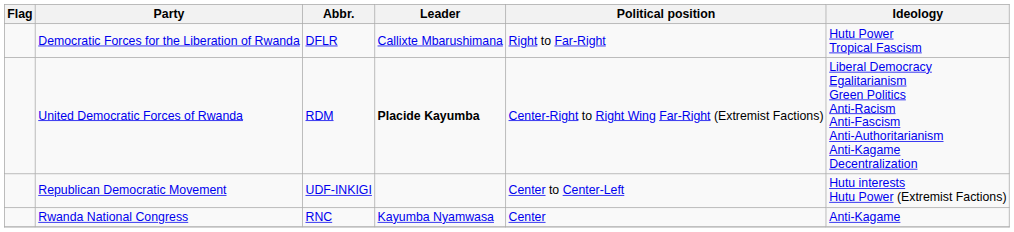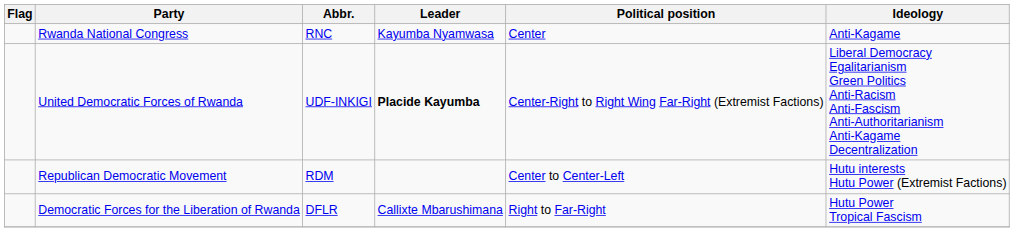rows swapped: (169, 40) <-> (113, 217)
(320, 115) RDM -> (339, 101) UDF-INKIGI
(339, 190) UDF-INKIGI -> (320, 176) RDM
